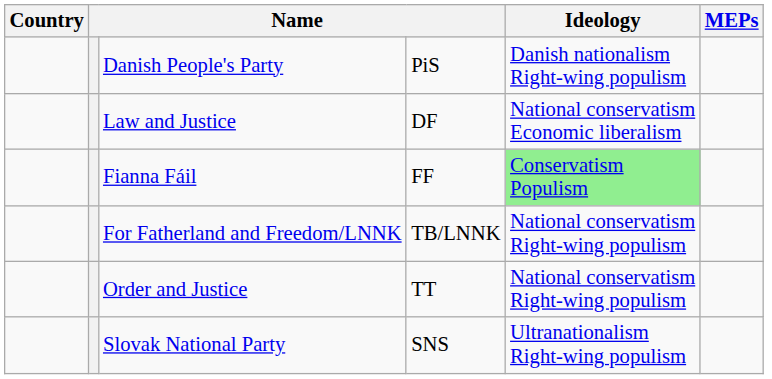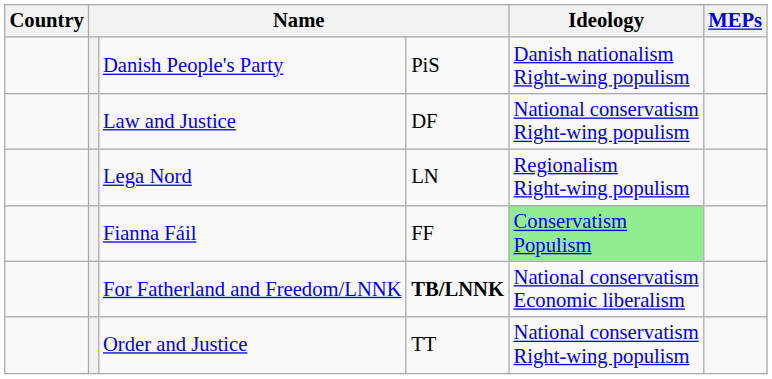(603, 121) National conservatism Economic liberalism -> (606, 121) National conservatism Right-wing populism
+ row: (147, 177)
(456, 233) normal -> (458, 289) bold
(603, 233) National conservatism Right-wing populism -> (606, 289) National conservatism Economic liberalism
- row: (194, 344)
